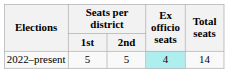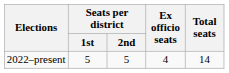(166, 59) paleturquoise background -> (166, 59) no background
